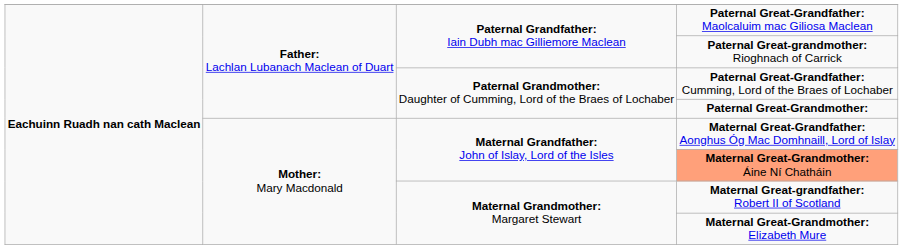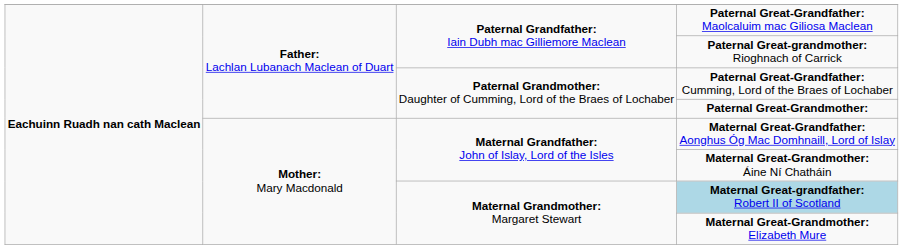(787, 165) lightsalmon background -> (787, 165) no background
(787, 197) no background -> (787, 197) lightblue background
